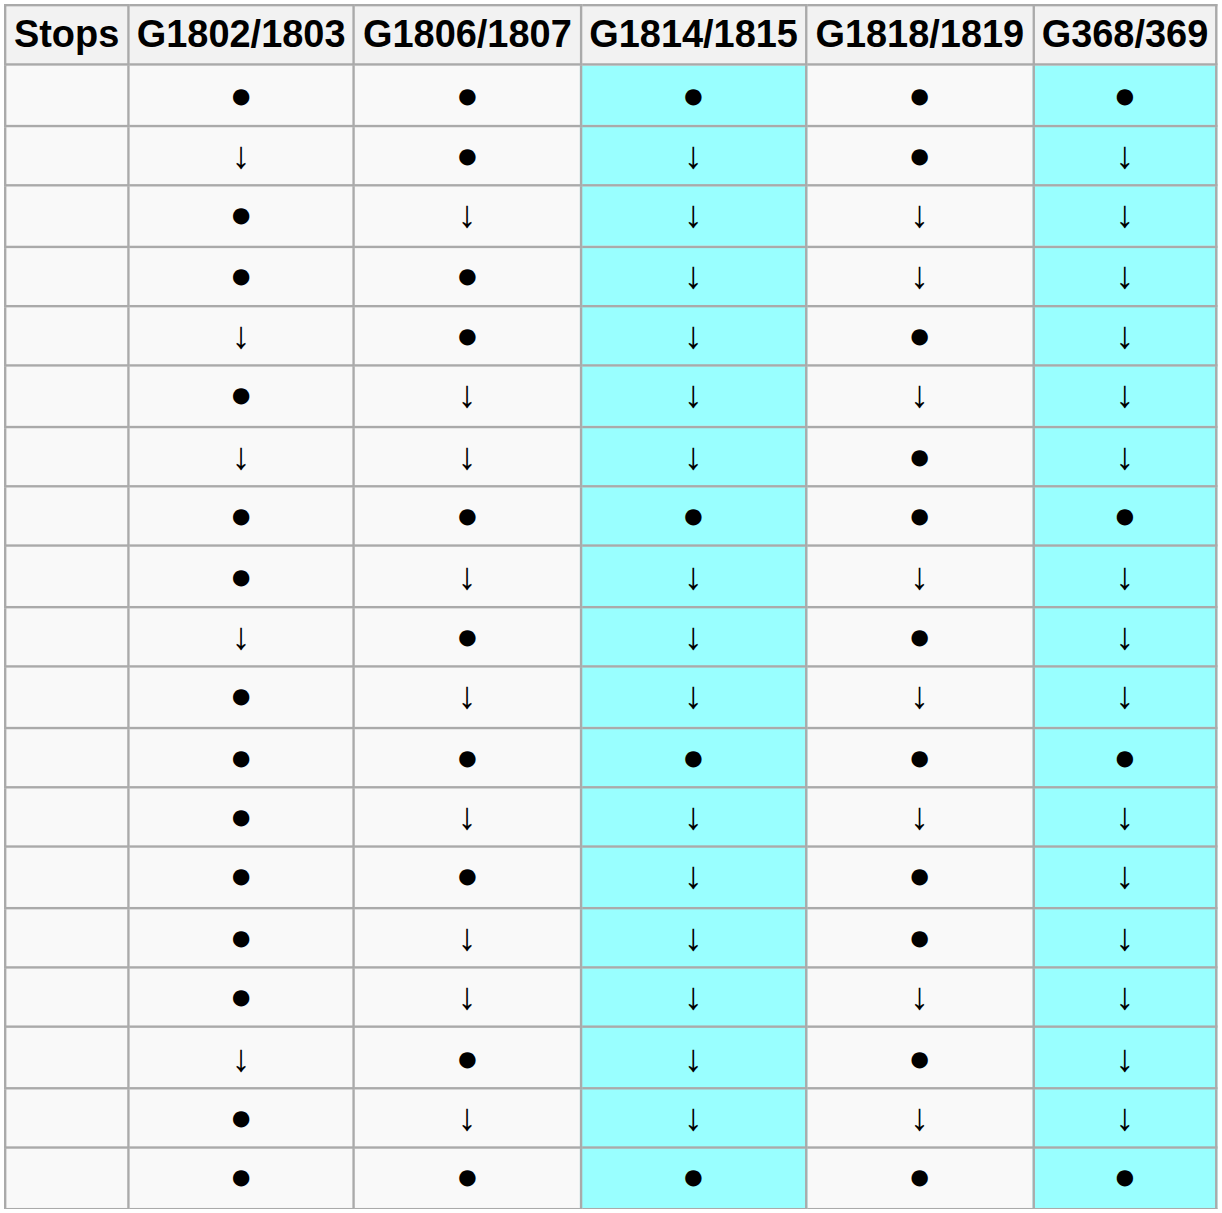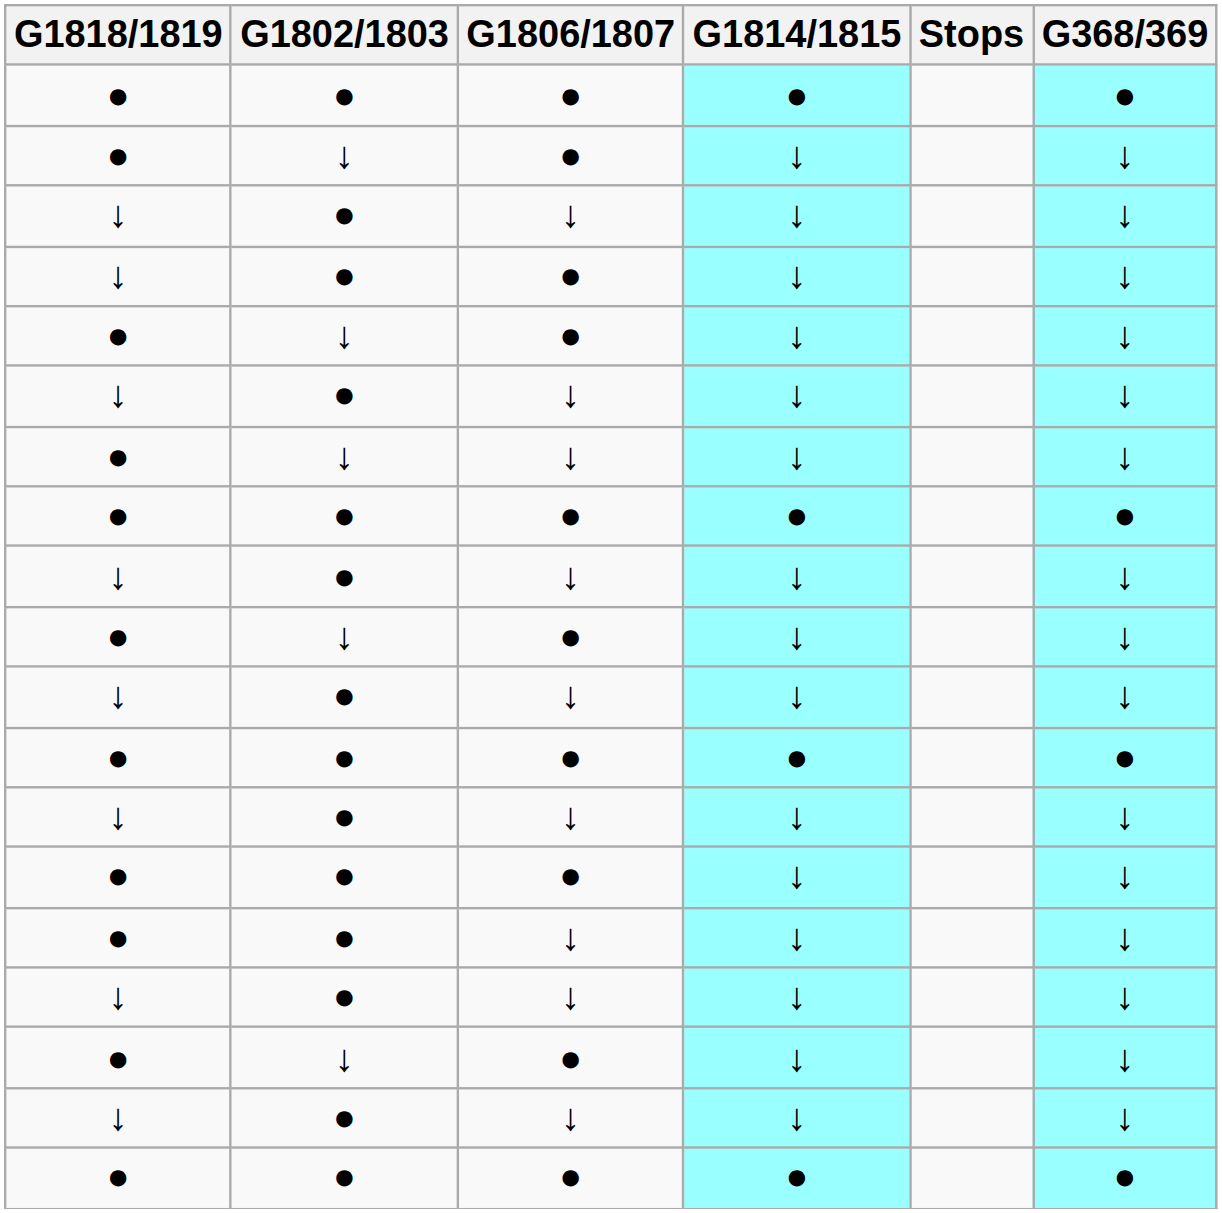columns swapped: (67, 34) <-> (920, 34)
